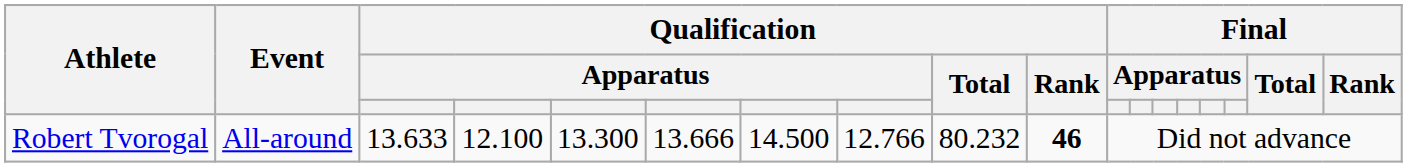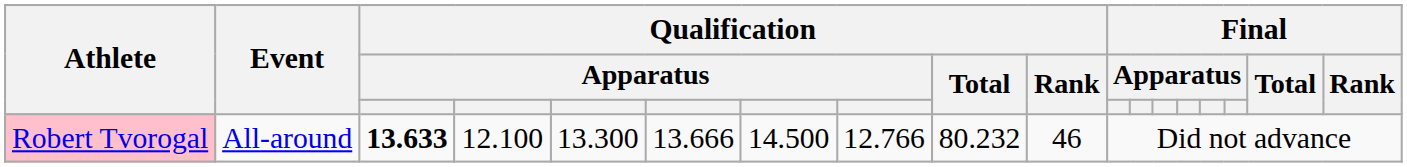(110, 137) no background -> (110, 137) pink background
(407, 137) normal -> (407, 137) bold
(1067, 137) bold -> (1067, 137) normal
